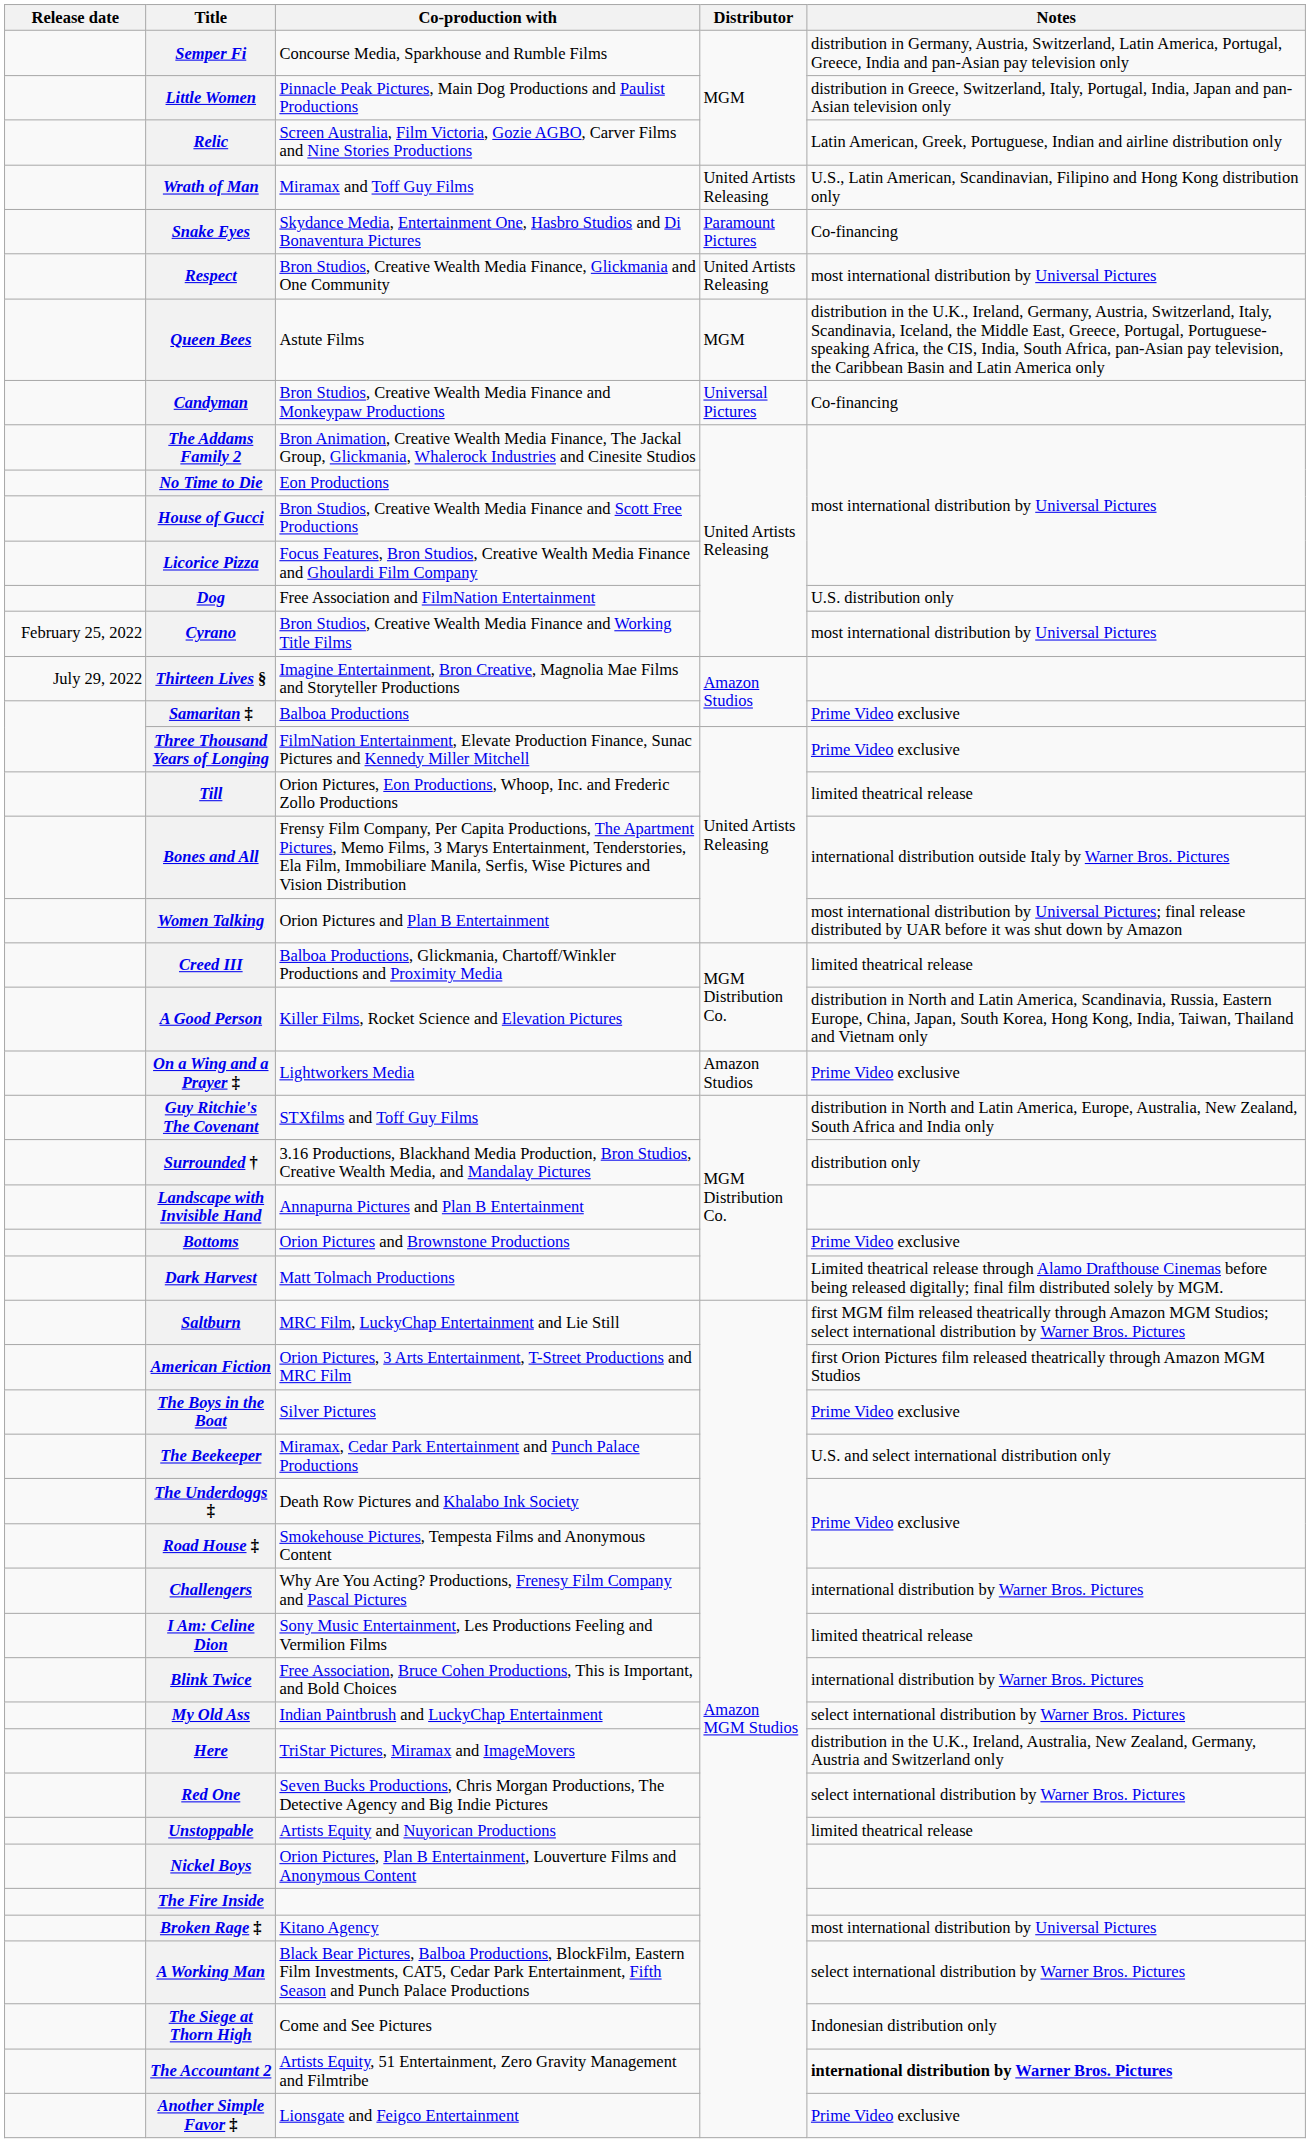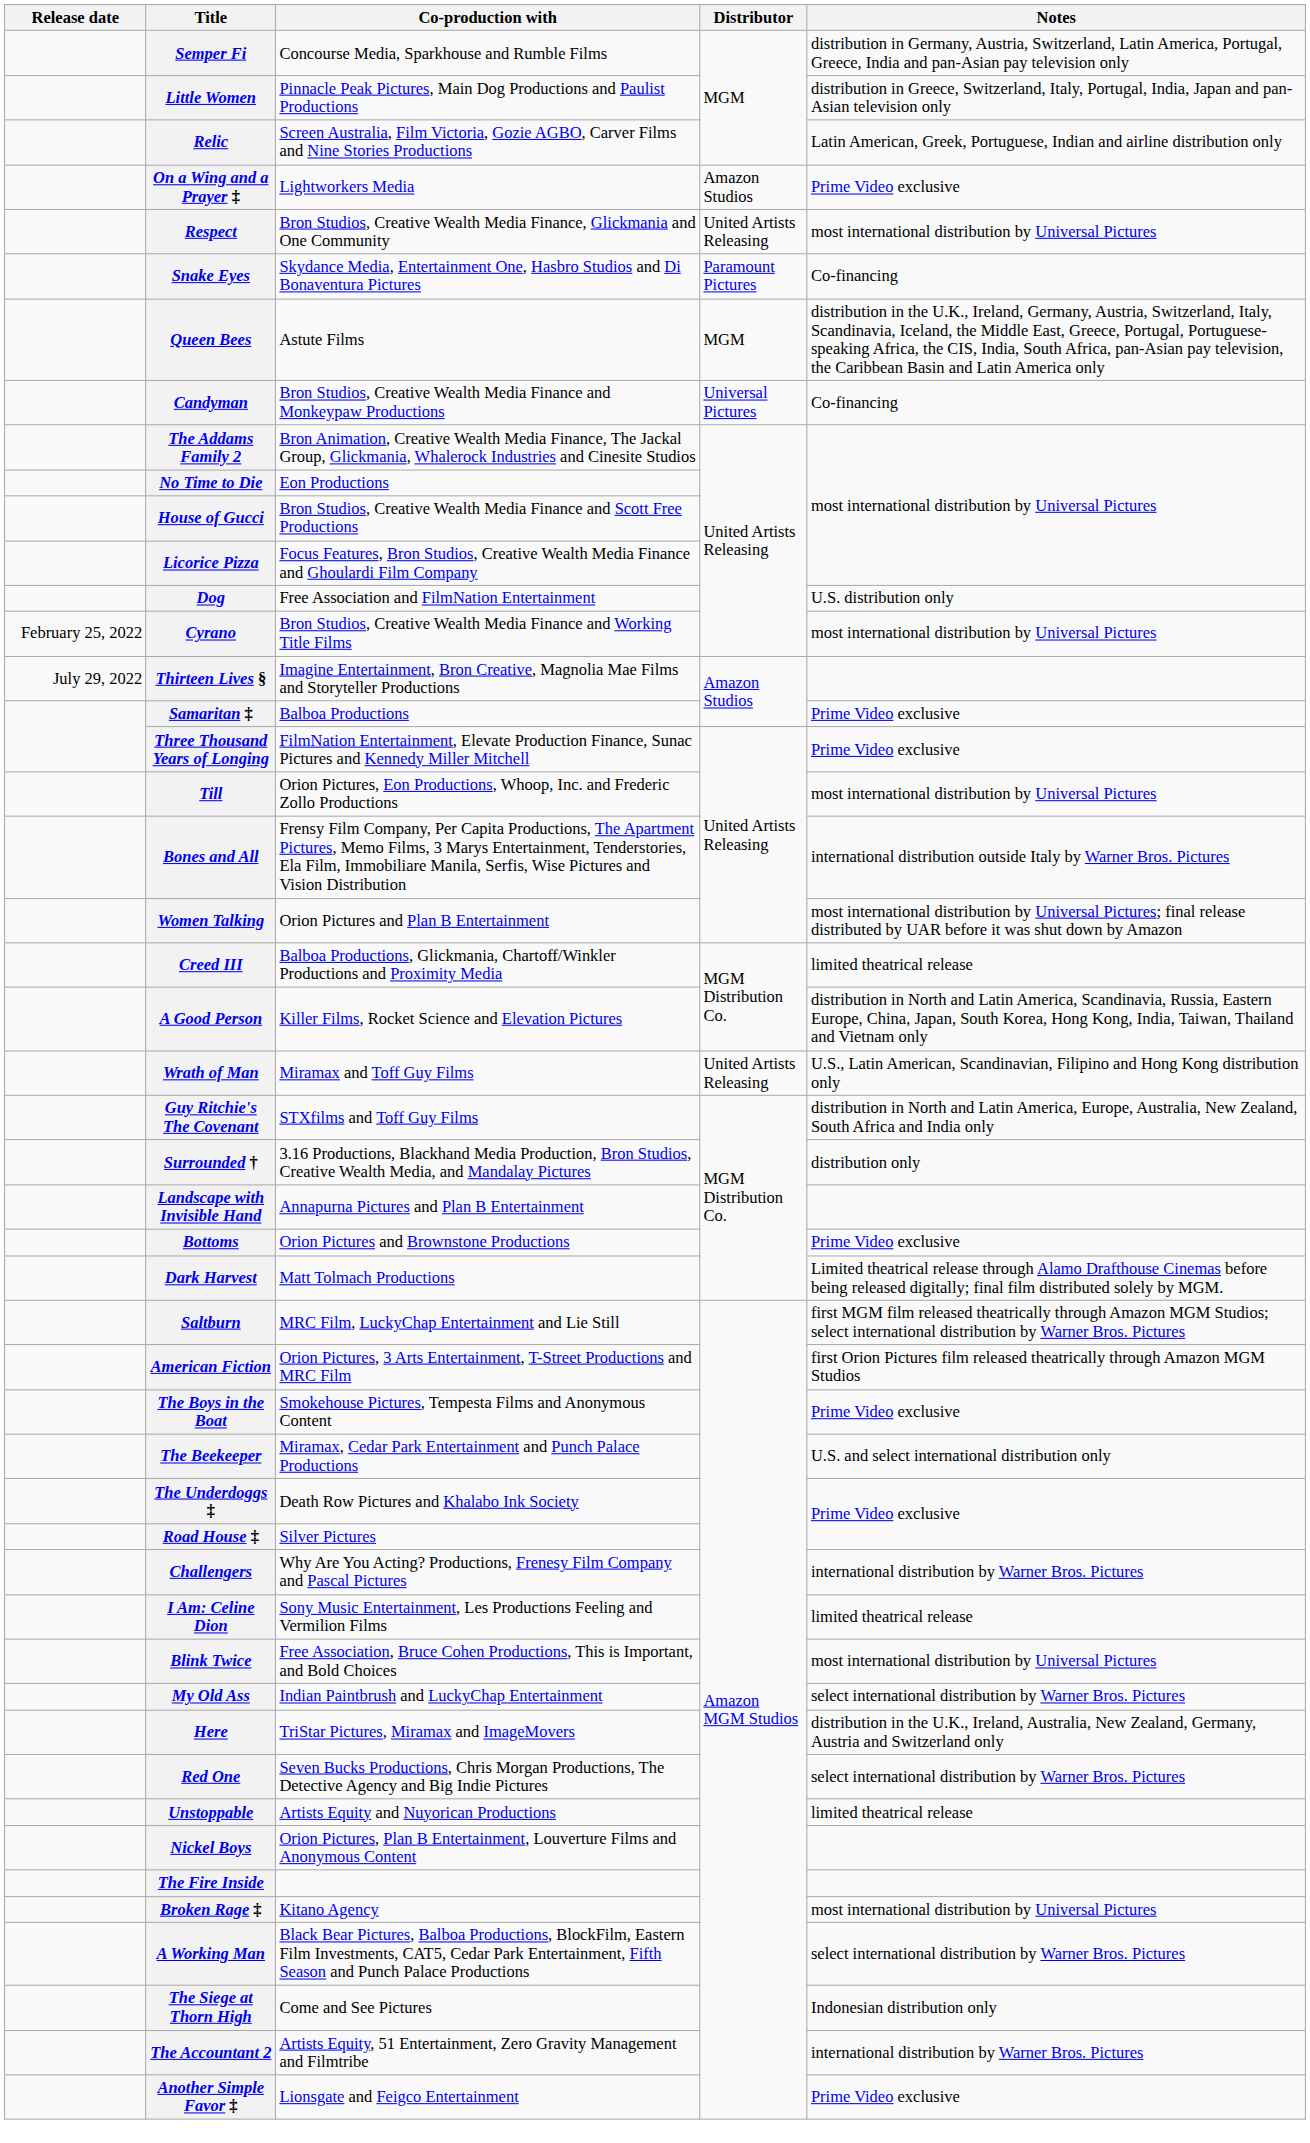rows swapped: (211, 187) <-> (211, 1072)
rows swapped: (211, 231) <-> (211, 276)
(892, 793) limited theatrical release -> (984, 793) most international distribution by Universal Pictures
(328, 1411) Silver Pictures -> (462, 1411) Smokehouse Pictures, Tempesta Films and Anonymous Content
(462, 1545) Smokehouse Pictures, Tempesta Films and Anonymous Content -> (328, 1536) Silver Pictures
(977, 1679) international distribution by Warner Bros. Pictures -> (984, 1661) most international distribution by Universal Pictures
(992, 2071) bold -> (977, 2052) normal
